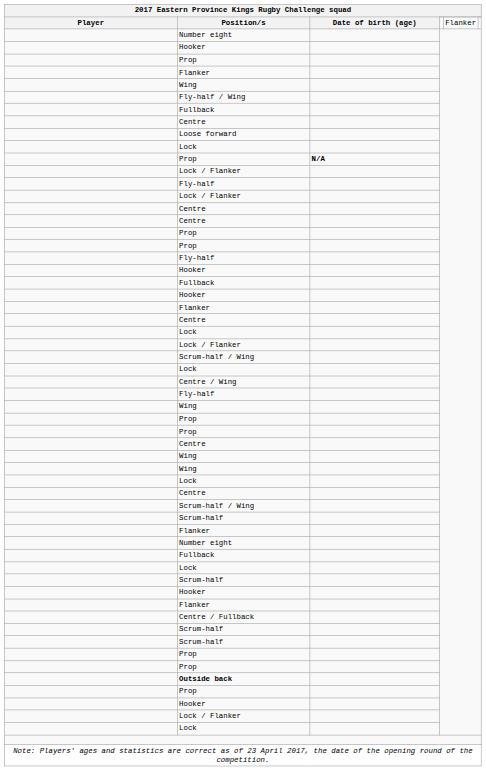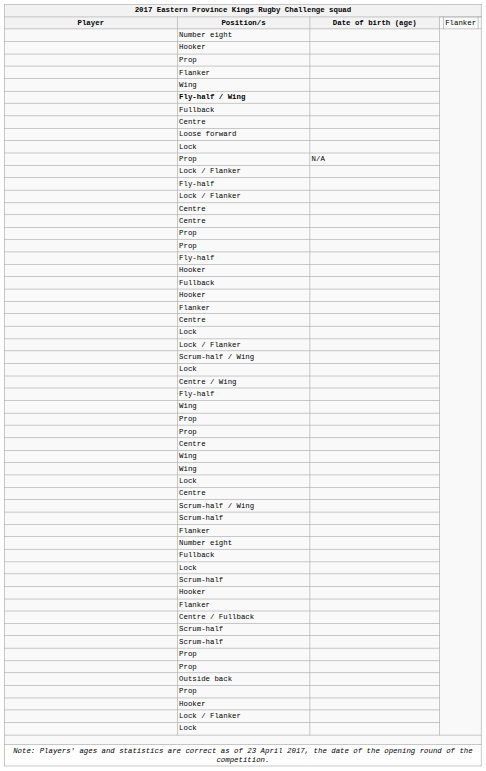(212, 97) normal -> (212, 97) bold
(318, 159) bold -> (318, 159) normal
(206, 679) bold -> (206, 679) normal
